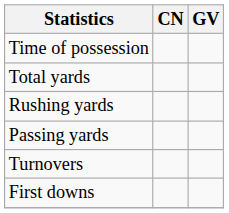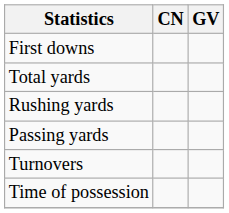rows swapped: (52, 192) <-> (79, 48)
